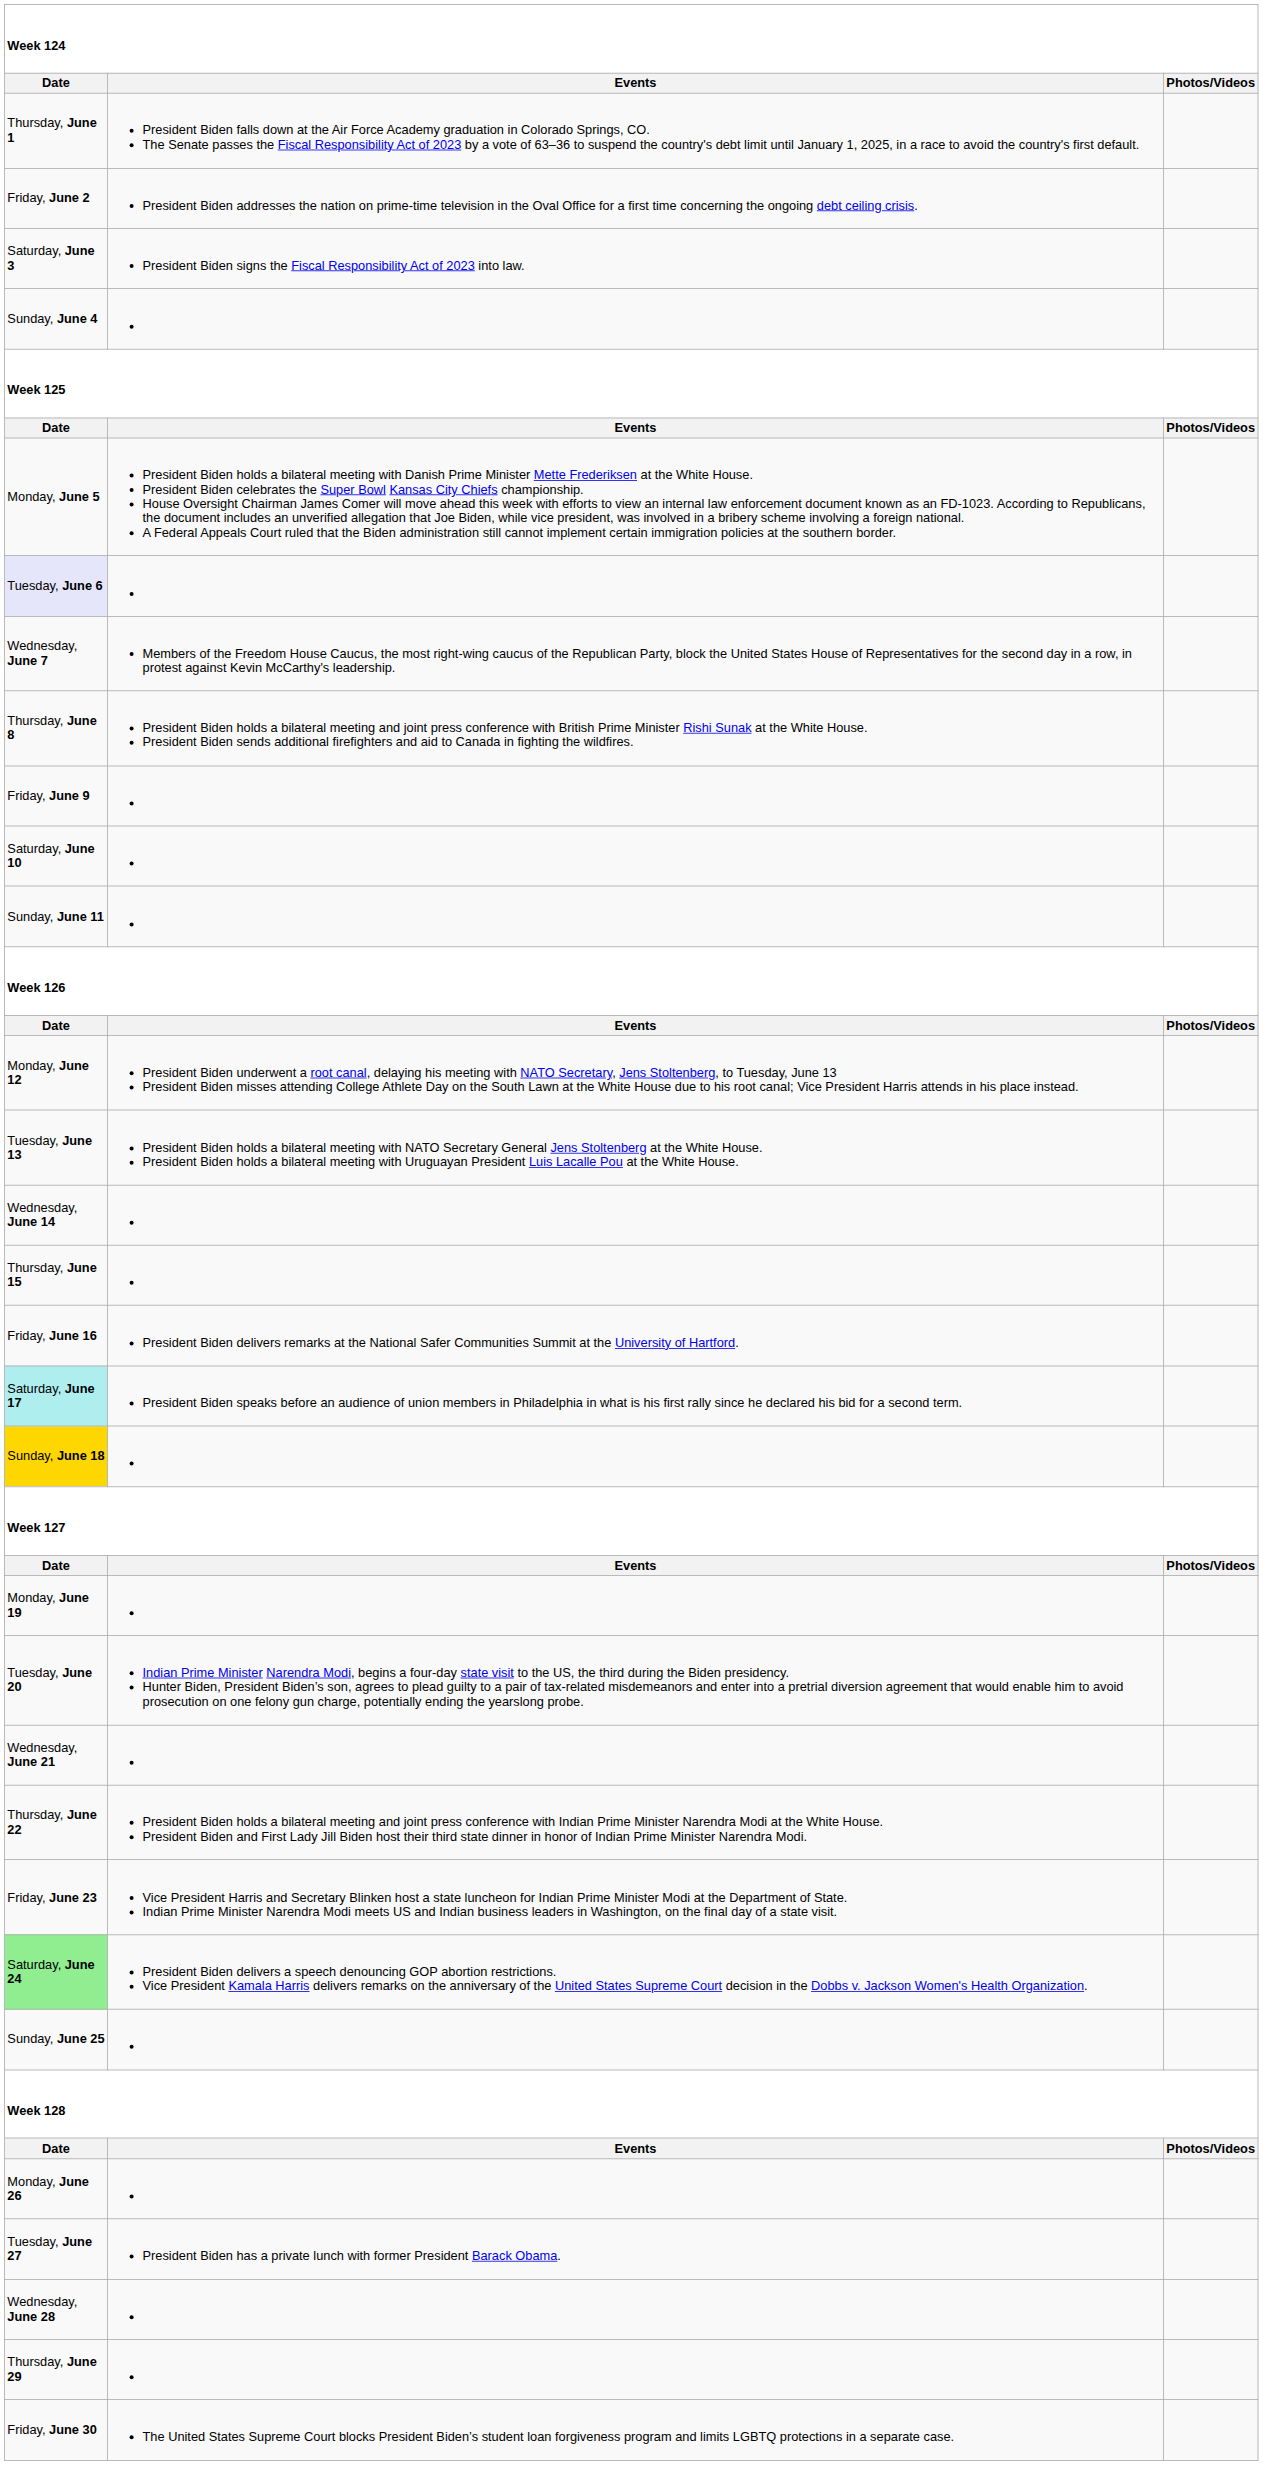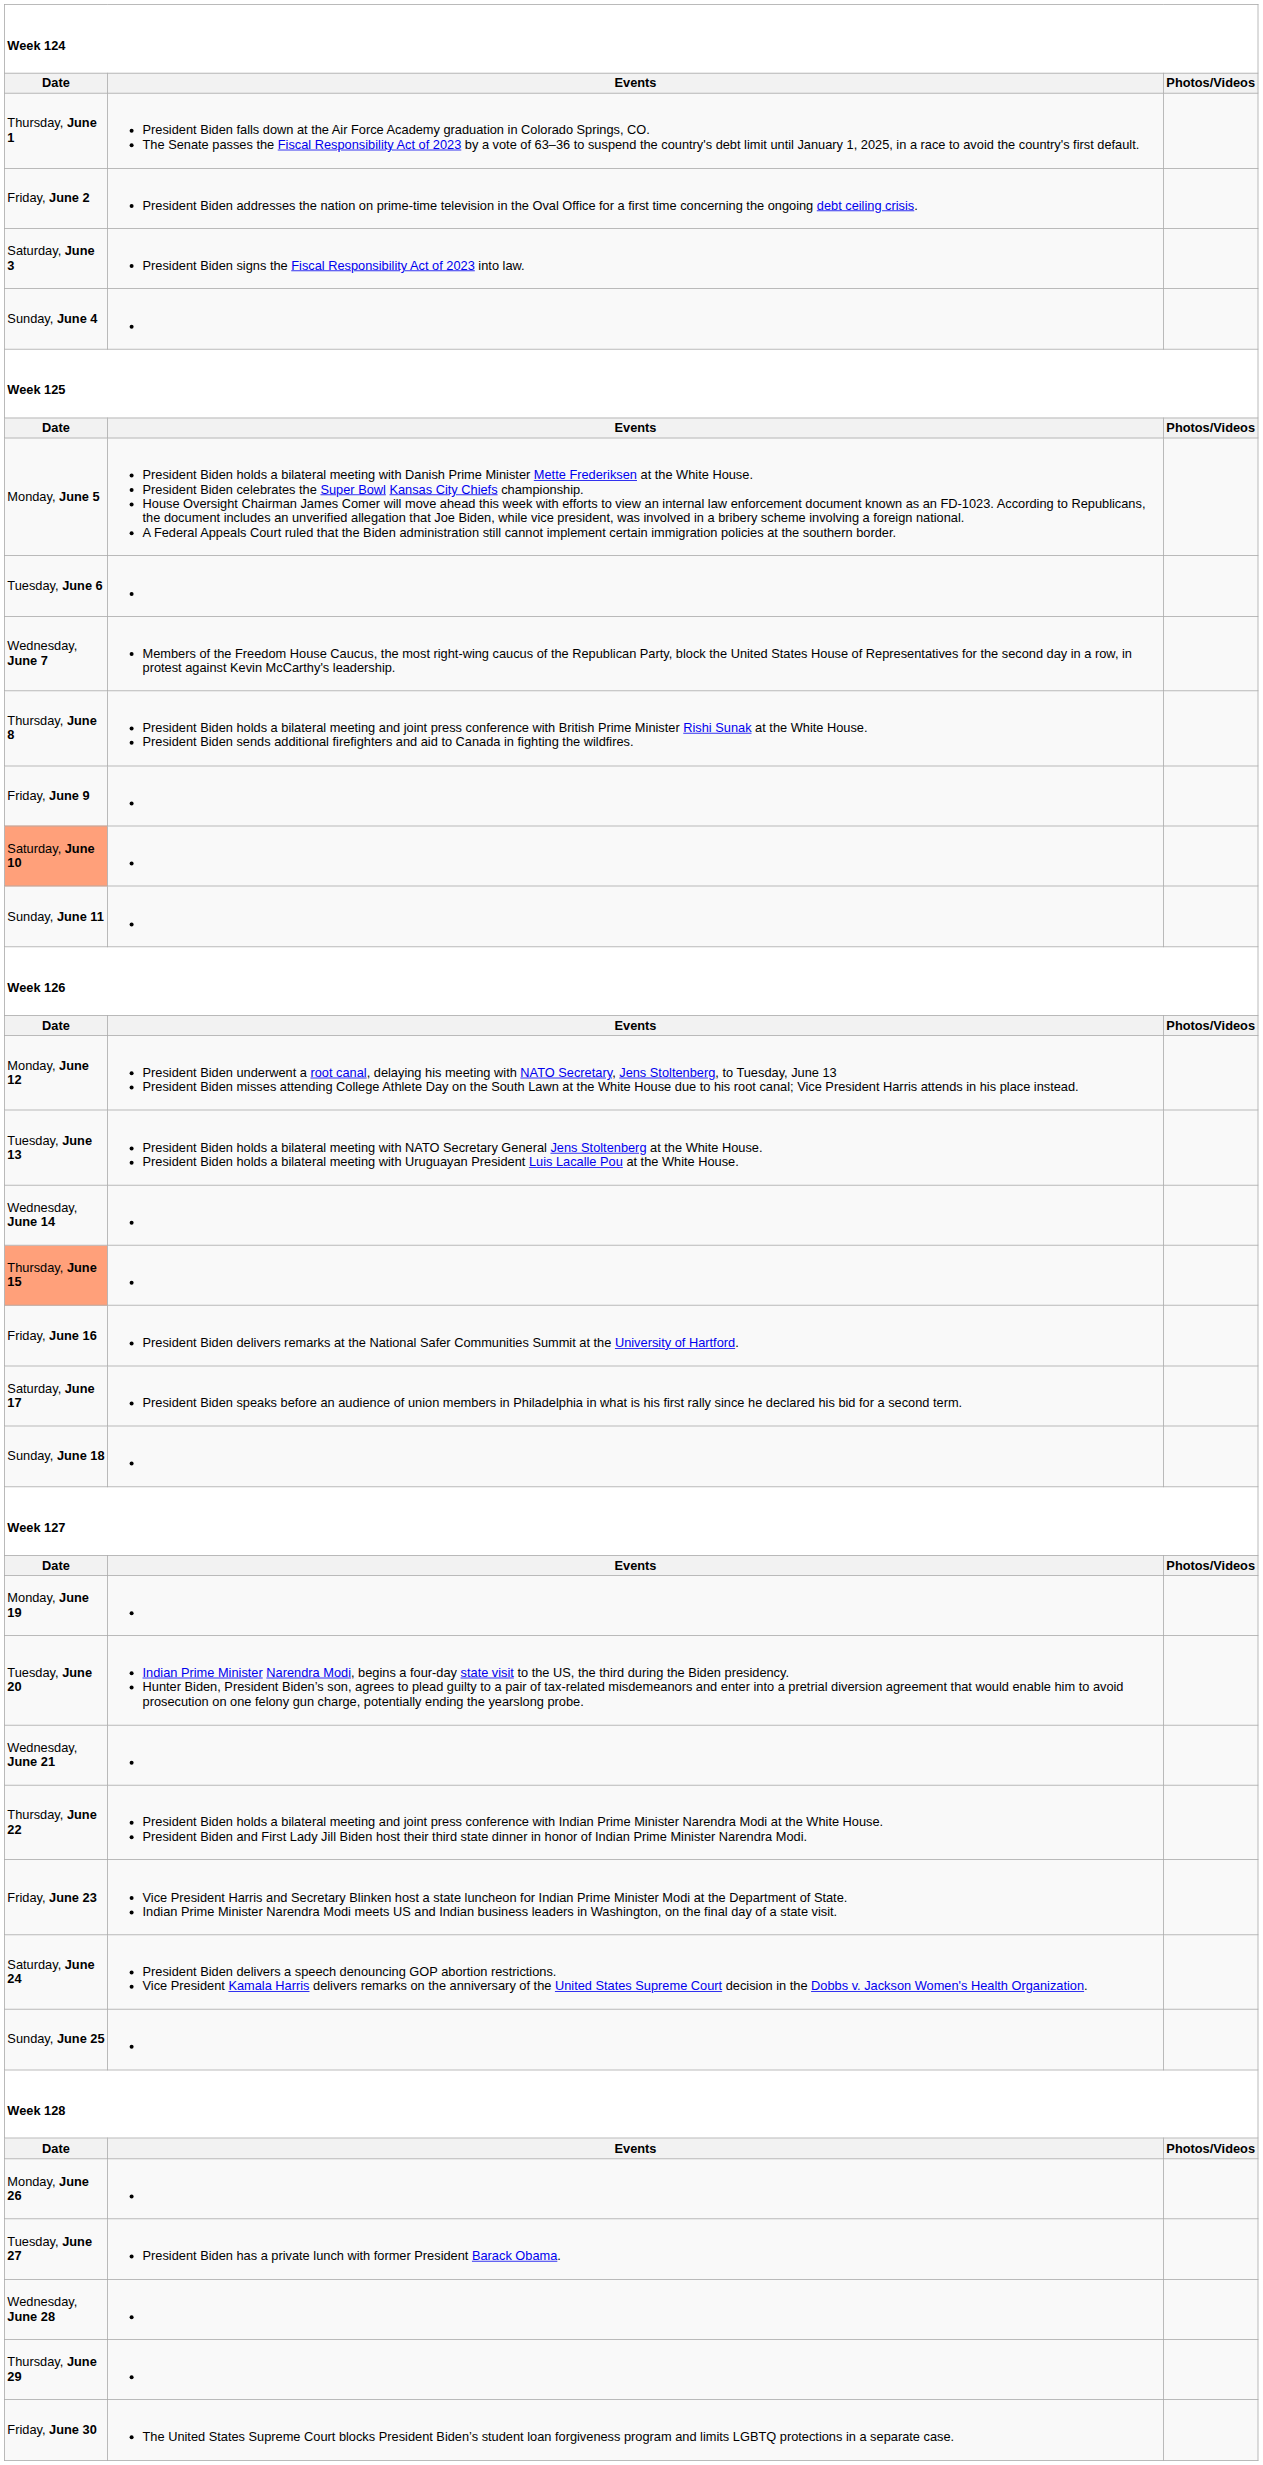(55, 586) lavender background -> (55, 586) no background
(51, 856) no background -> (51, 856) lightsalmon background
(52, 1275) no background -> (52, 1275) lightsalmon background
(51, 1396) paleturquoise background -> (51, 1396) no background
(56, 1456) gold background -> (56, 1456) no background
(51, 1972) lightgreen background -> (51, 1972) no background
